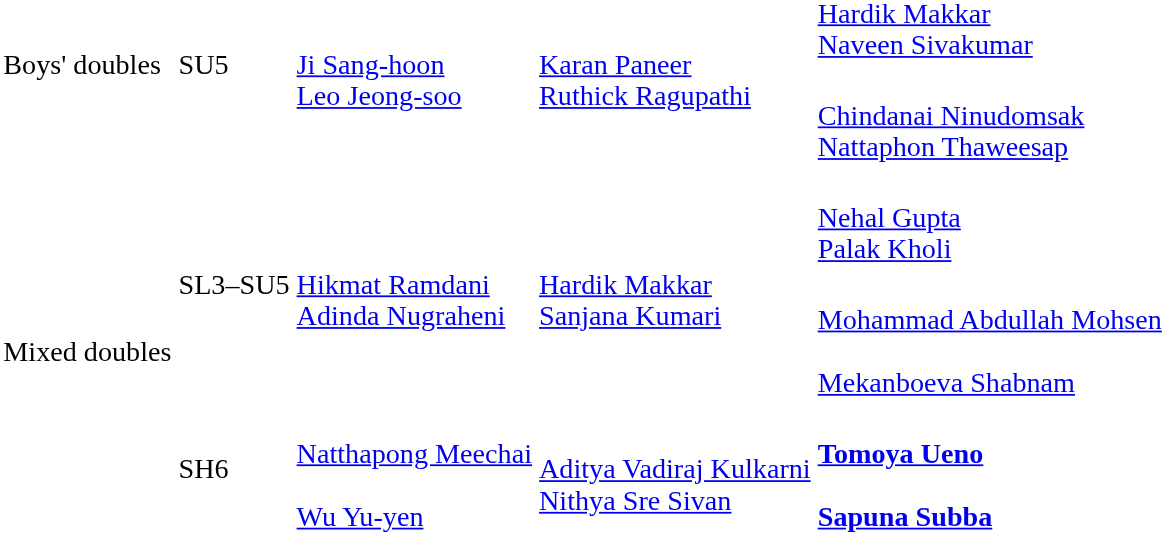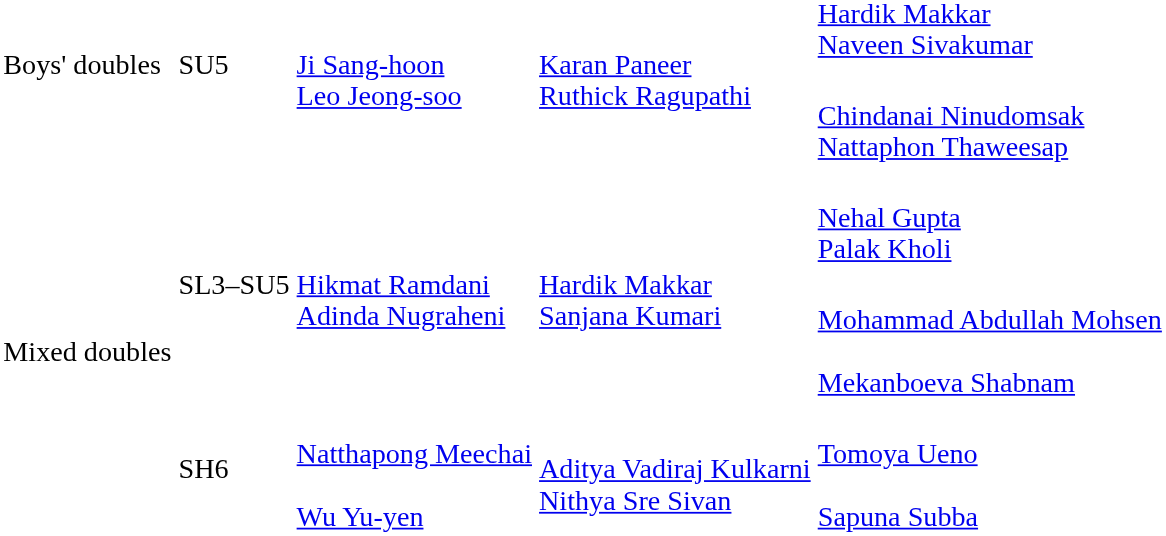(905, 485) bold -> (898, 485) normal
